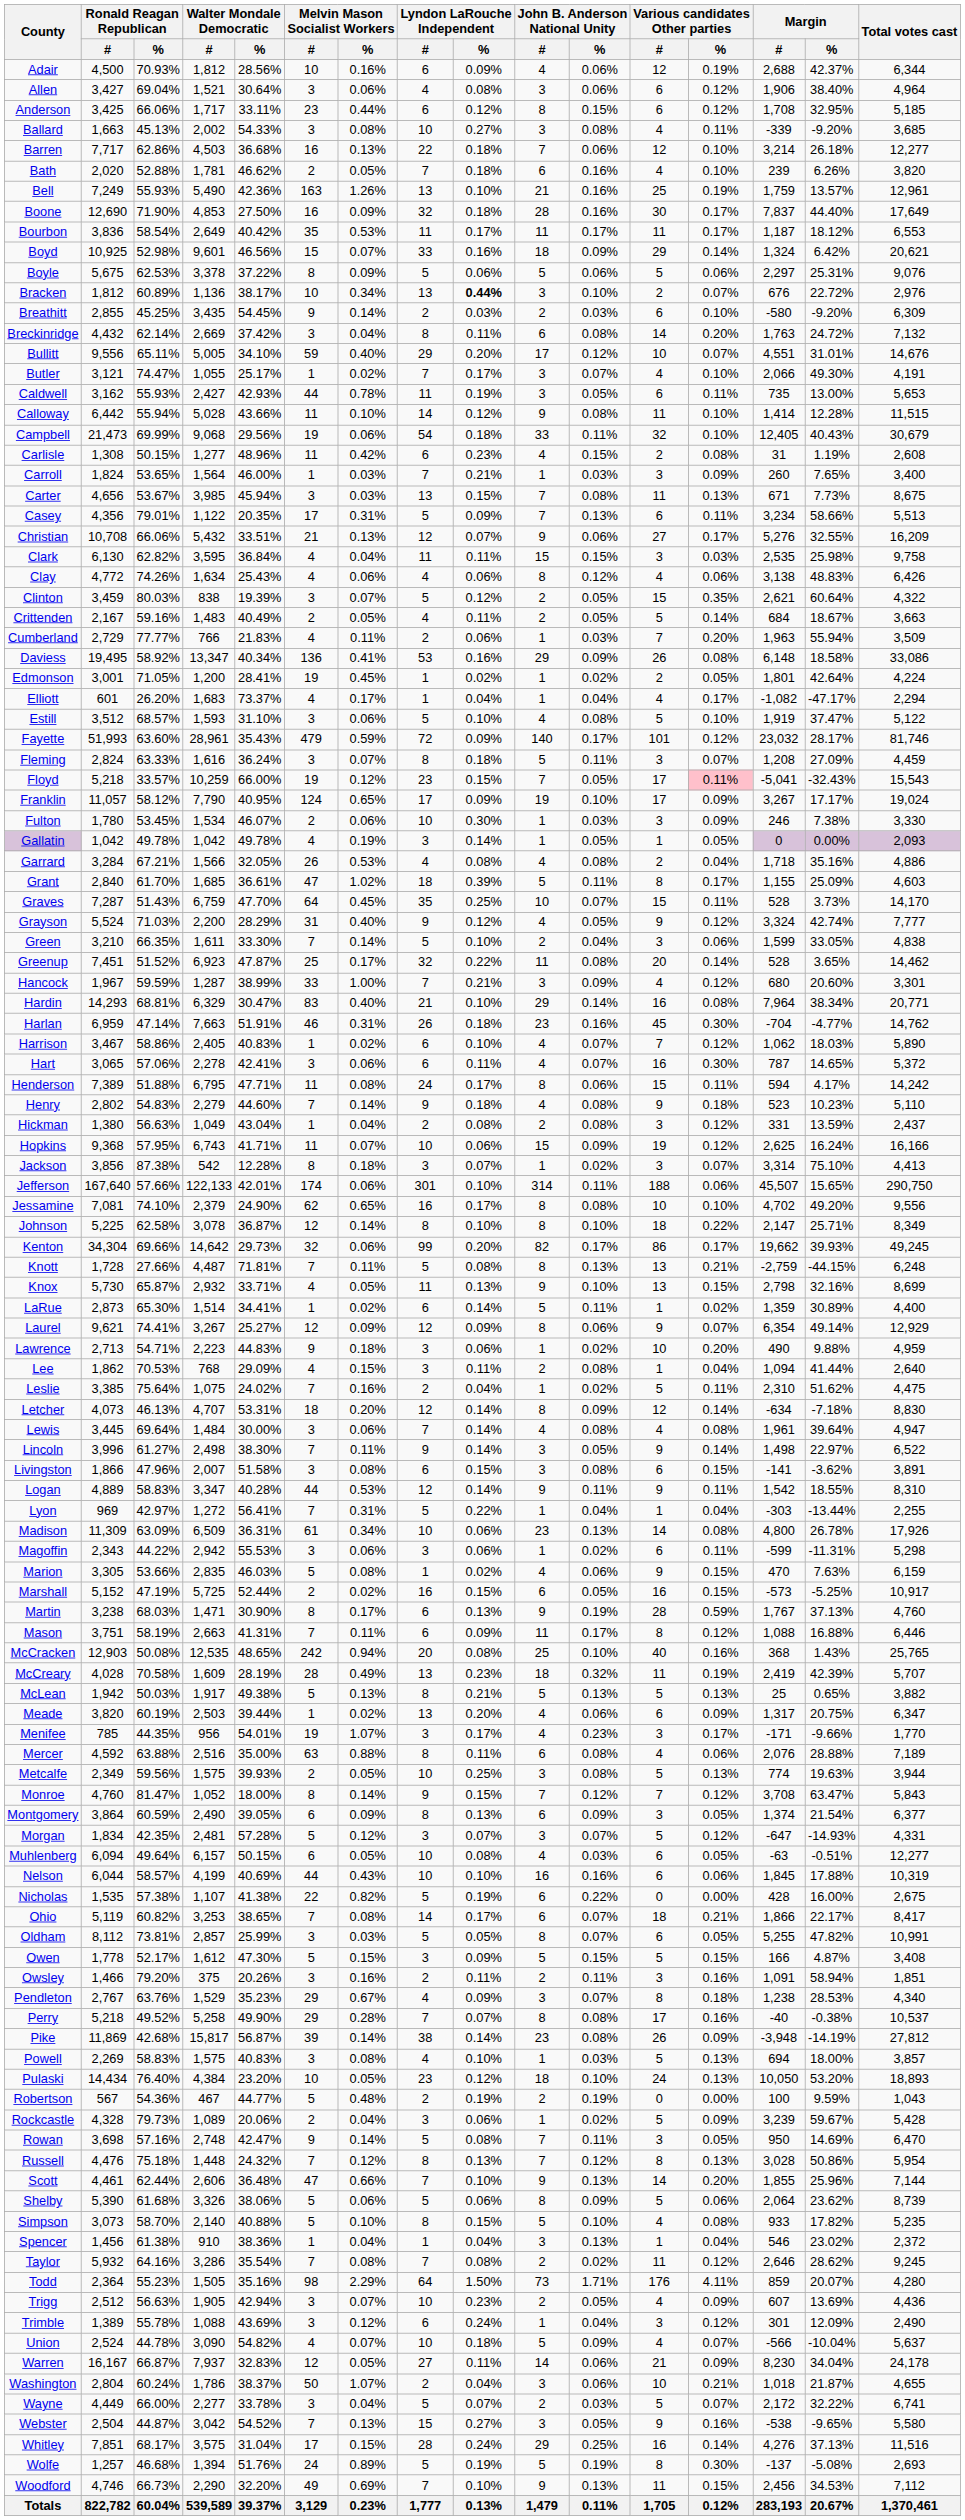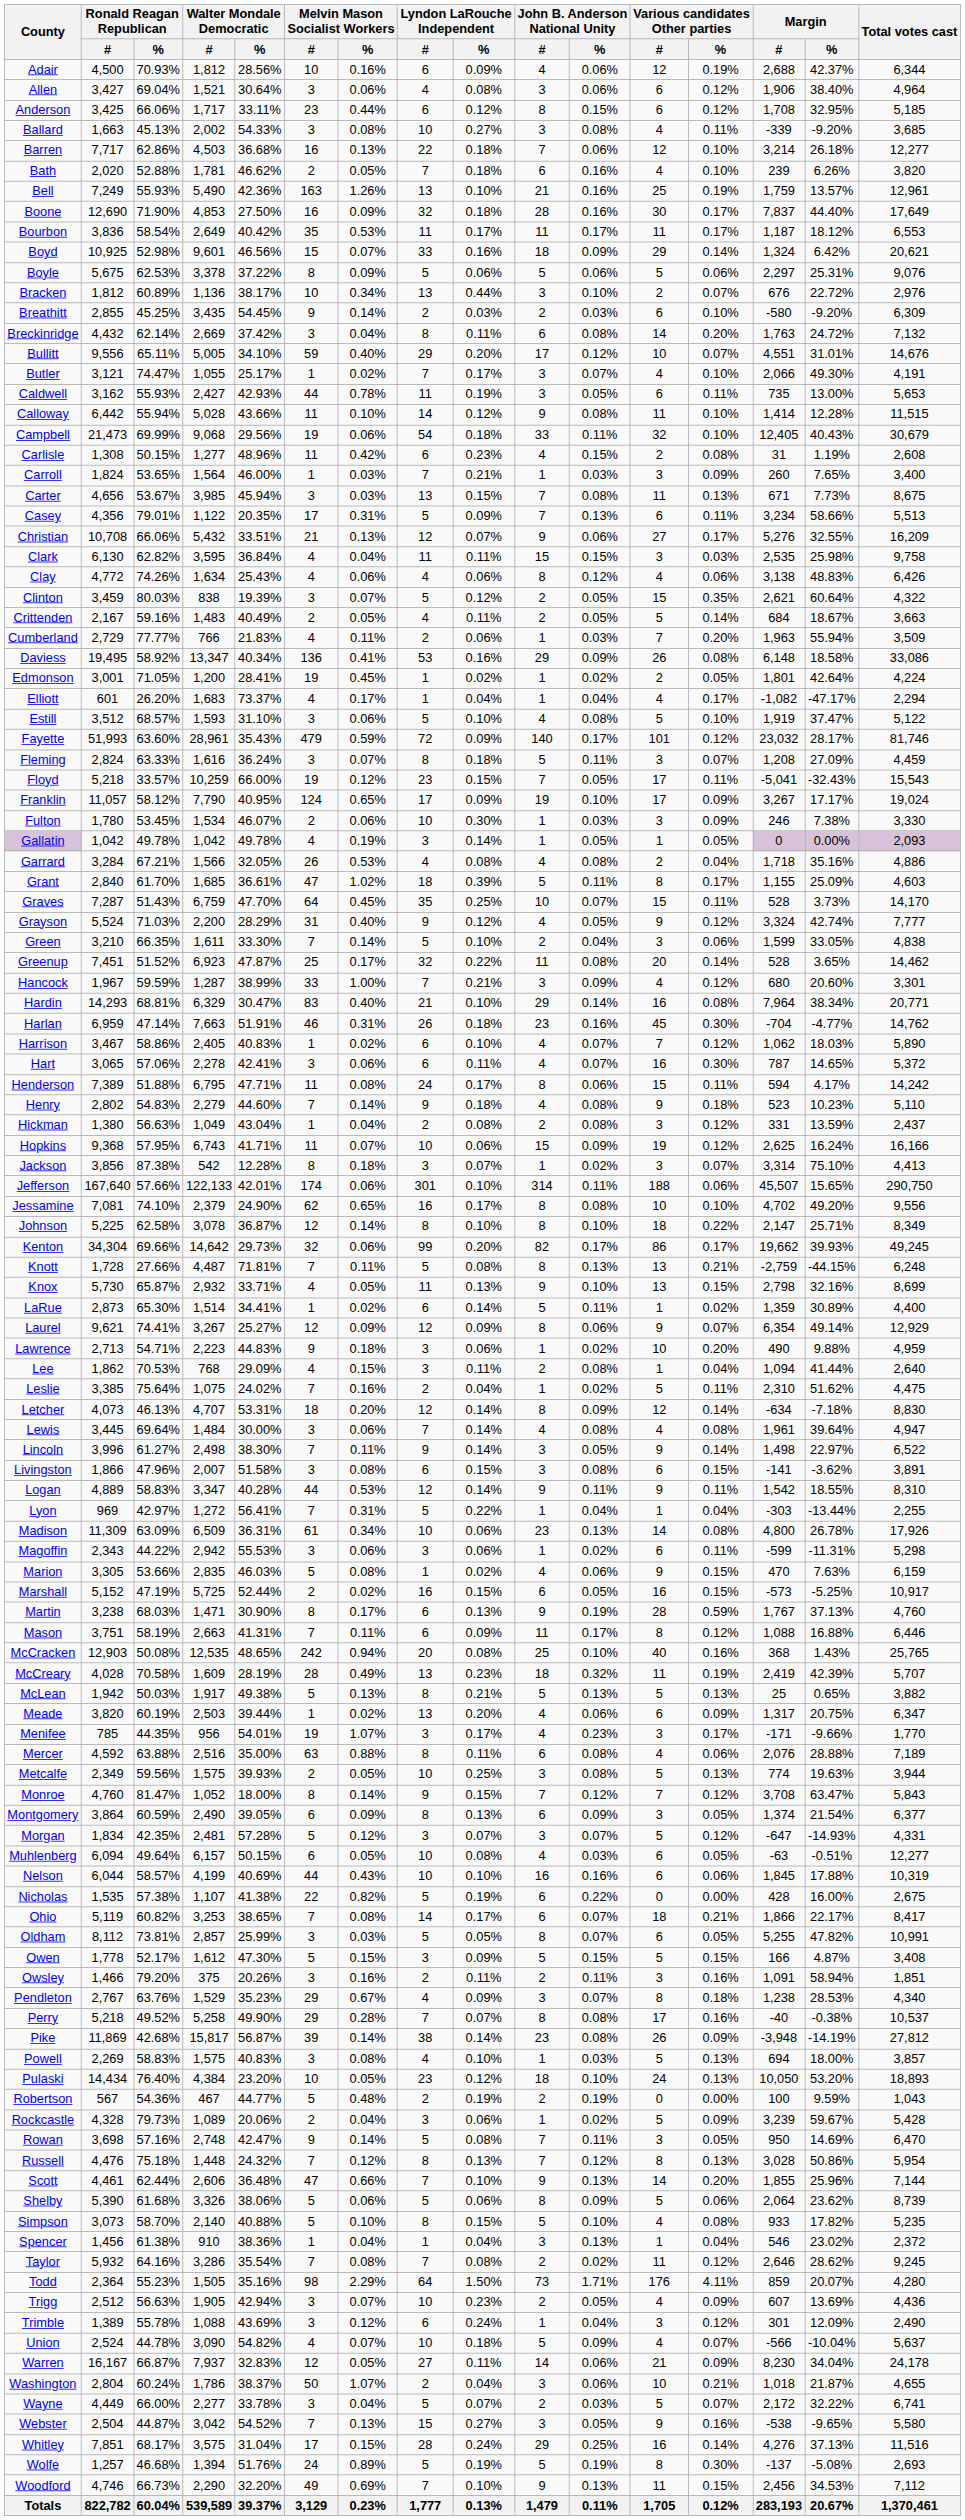(484, 292) bold -> (484, 292) normal
(721, 780) pink background -> (721, 780) no background
